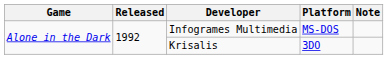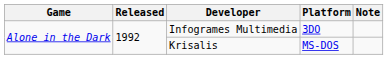(320, 29) MS-DOS -> (311, 29) 3DO
(311, 46) 3DO -> (320, 46) MS-DOS
